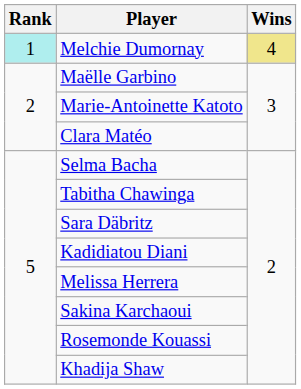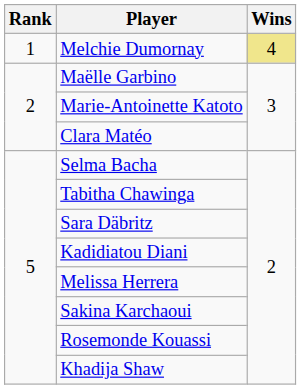(30, 48) paleturquoise background -> (30, 48) no background
